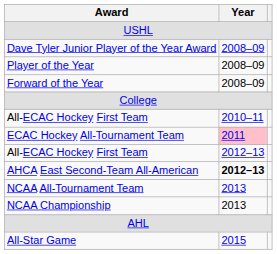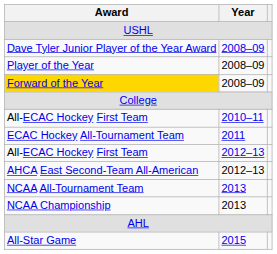(55, 83) no background -> (55, 83) gold background
(233, 135) pink background -> (233, 135) no background
(243, 170) bold -> (243, 170) normal
